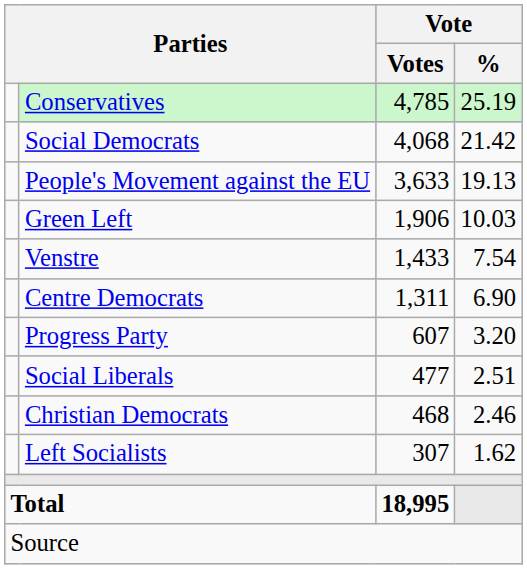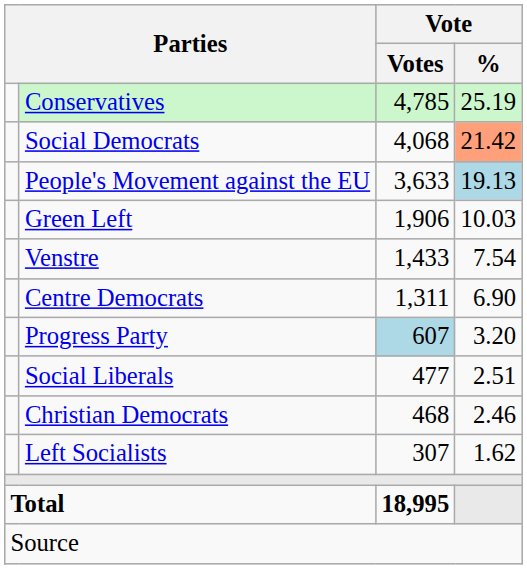(488, 141) no background -> (488, 141) lightsalmon background
(488, 180) no background -> (488, 180) lightblue background
(431, 336) no background -> (431, 336) lightblue background
